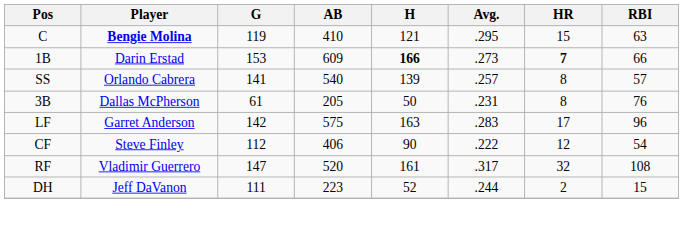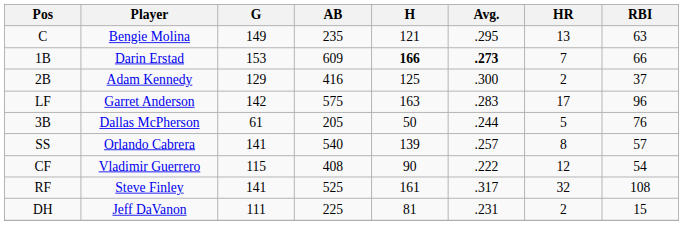(149, 36) bold -> (149, 36) normal
(256, 36) 119 -> (256, 36) 149
(333, 36) 410 -> (333, 36) 235
(563, 36) 15 -> (563, 36) 13
(486, 58) normal -> (486, 58) bold
(563, 58) bold -> (563, 58) normal
+ row: (43, 79)
rows swapped: (43, 79) <-> (43, 123)
(486, 101) .231 -> (486, 123) .244
(563, 101) 8 -> (563, 123) 5
(149, 144) Steve Finley -> (149, 166) Vladimir Guerrero
(256, 144) 112 -> (256, 166) 115
(333, 144) 406 -> (333, 166) 408
(149, 166) Vladimir Guerrero -> (149, 187) Steve Finley
(256, 166) 147 -> (256, 187) 141
(333, 166) 520 -> (333, 187) 525
(333, 187) 223 -> (333, 209) 225
(410, 187) 52 -> (410, 209) 81
(486, 187) .244 -> (486, 209) .231
